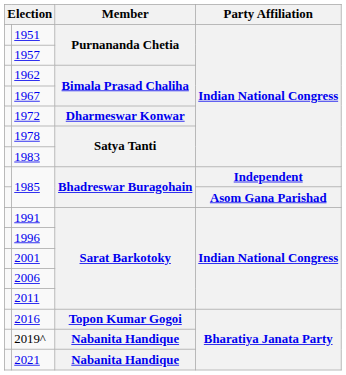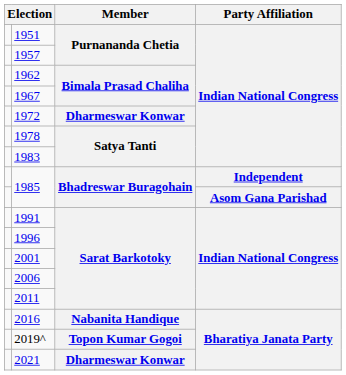(125, 319) Topon Kumar Gogoi -> (125, 319) Nabanita Handique
(125, 339) Nabanita Handique -> (125, 339) Topon Kumar Gogoi
(125, 359) Nabanita Handique -> (125, 359) Dharmeswar Konwar
